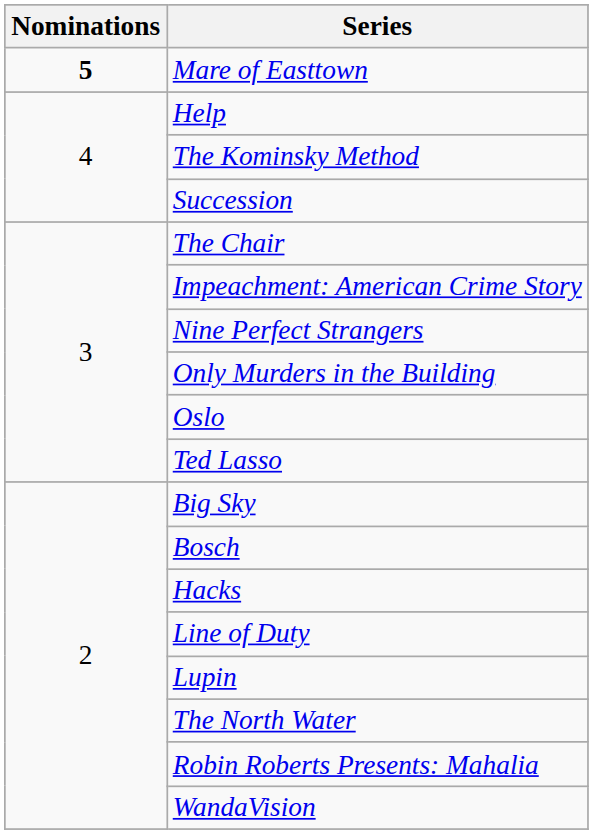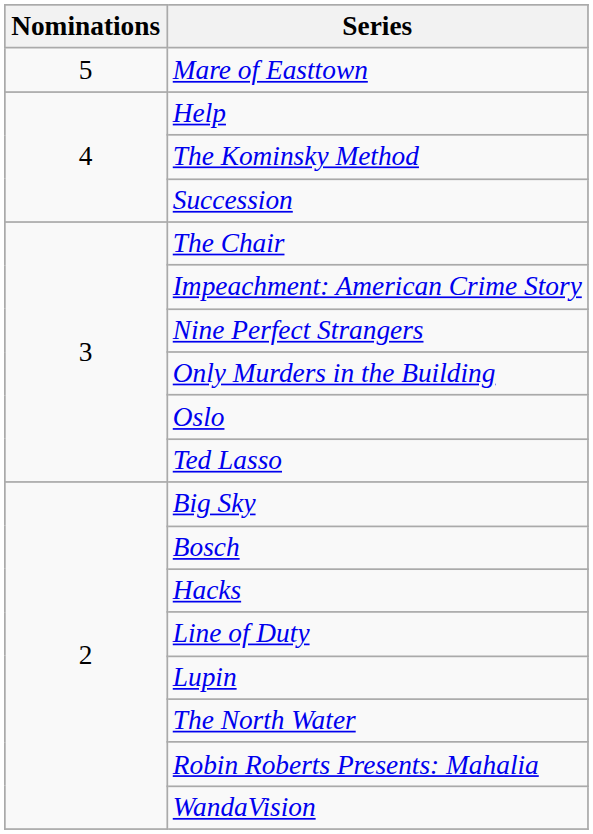(86, 69) bold -> (86, 69) normal
